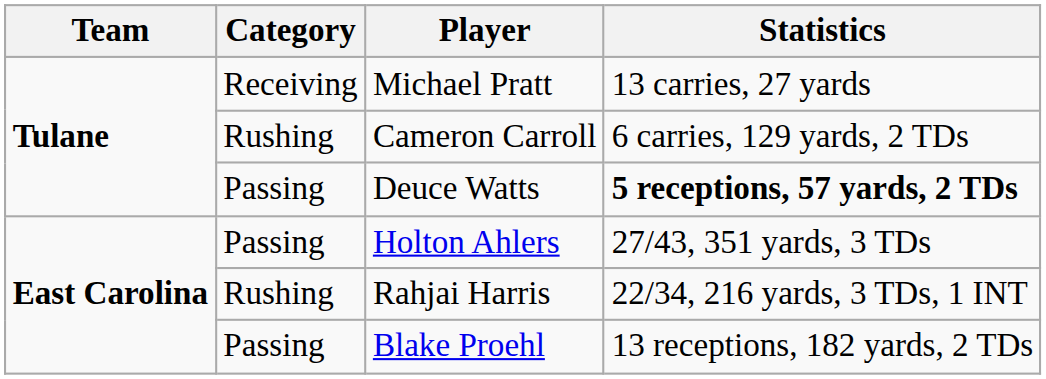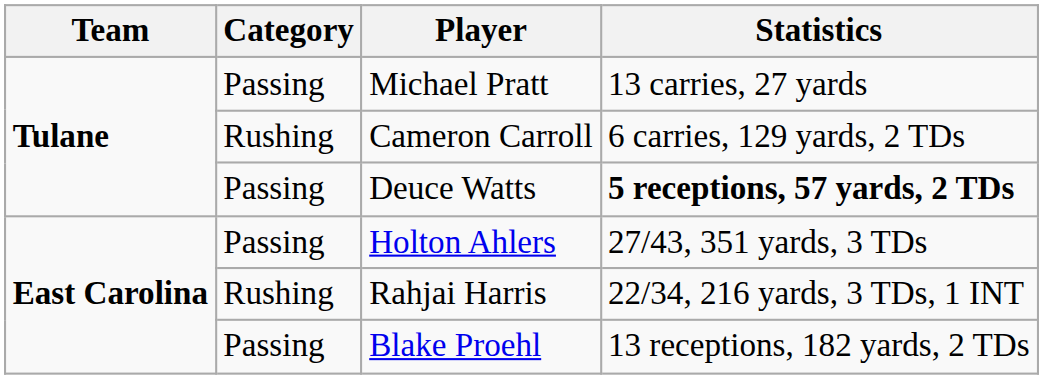(290, 83) Receiving -> (274, 83) Passing
